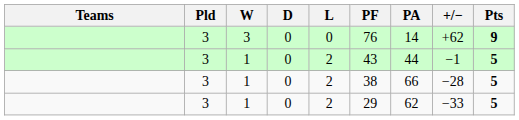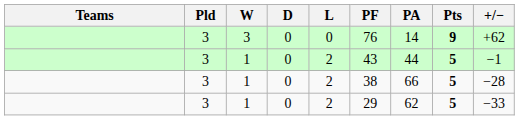columns swapped: (453, 15) <-> (494, 15)
